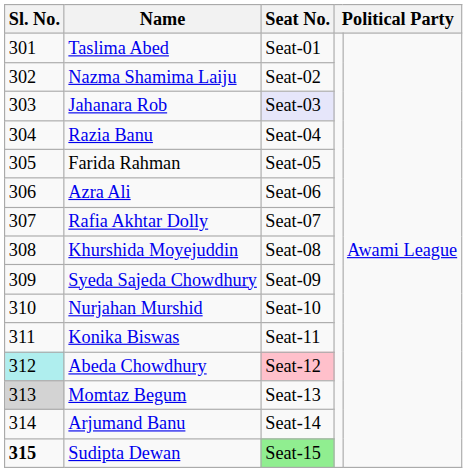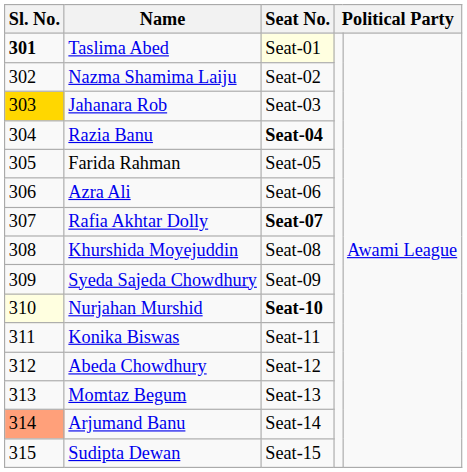(22, 47) normal -> (22, 47) bold
(293, 47) no background -> (293, 47) lightyellow background
(22, 105) no background -> (22, 105) gold background
(293, 105) lavender background -> (293, 105) no background
(293, 134) normal -> (294, 134) bold
(293, 221) normal -> (294, 221) bold
(22, 308) no background -> (22, 308) lightyellow background
(293, 308) normal -> (294, 308) bold
(22, 366) paleturquoise background -> (22, 366) no background
(293, 366) pink background -> (293, 366) no background
(22, 395) lightgrey background -> (22, 395) no background
(22, 423) no background -> (22, 423) lightsalmon background
(22, 452) bold -> (22, 452) normal
(293, 452) lightgreen background -> (293, 452) no background
